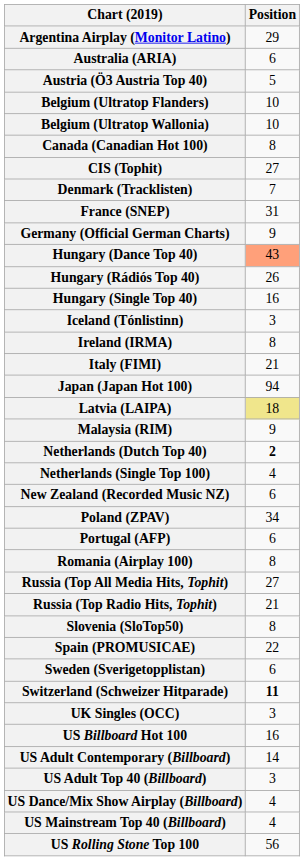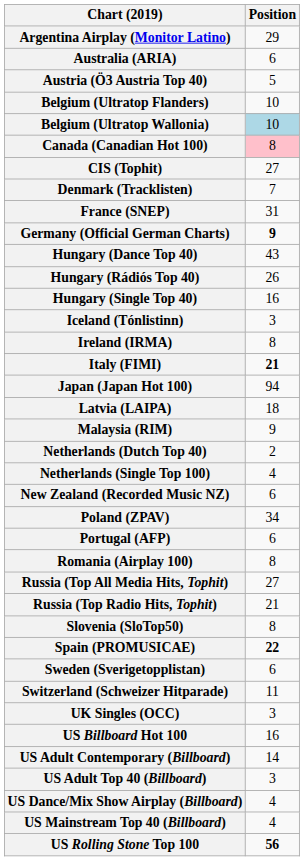(272, 124) no background -> (272, 124) lightblue background
(272, 146) no background -> (272, 146) pink background
(272, 233) normal -> (272, 233) bold
(272, 255) lightsalmon background -> (272, 255) no background
(272, 364) normal -> (272, 364) bold
(272, 408) khaki background -> (272, 408) no background
(272, 451) bold -> (272, 451) normal
(272, 648) normal -> (272, 648) bold
(272, 691) bold -> (272, 691) normal
(272, 844) normal -> (272, 844) bold
